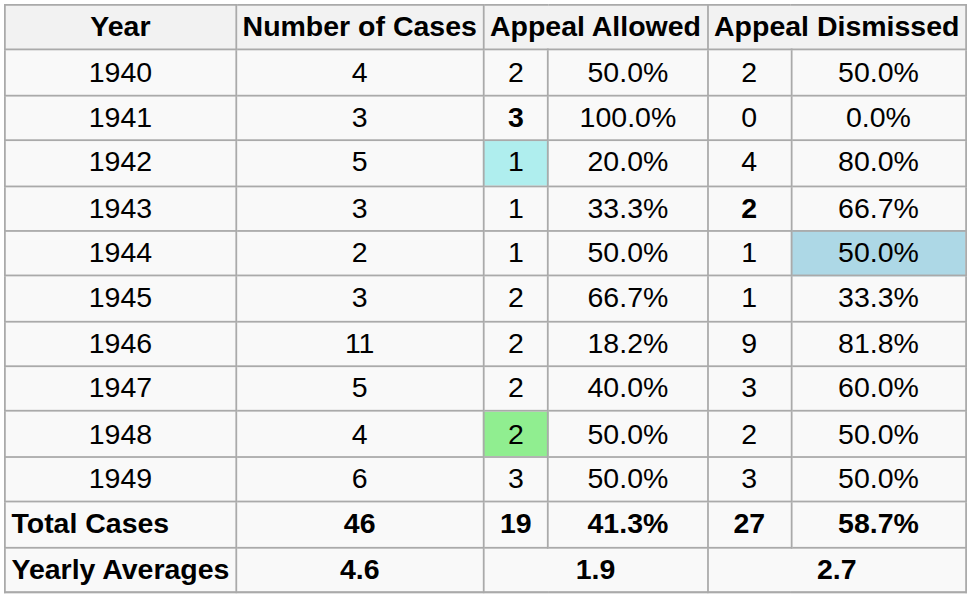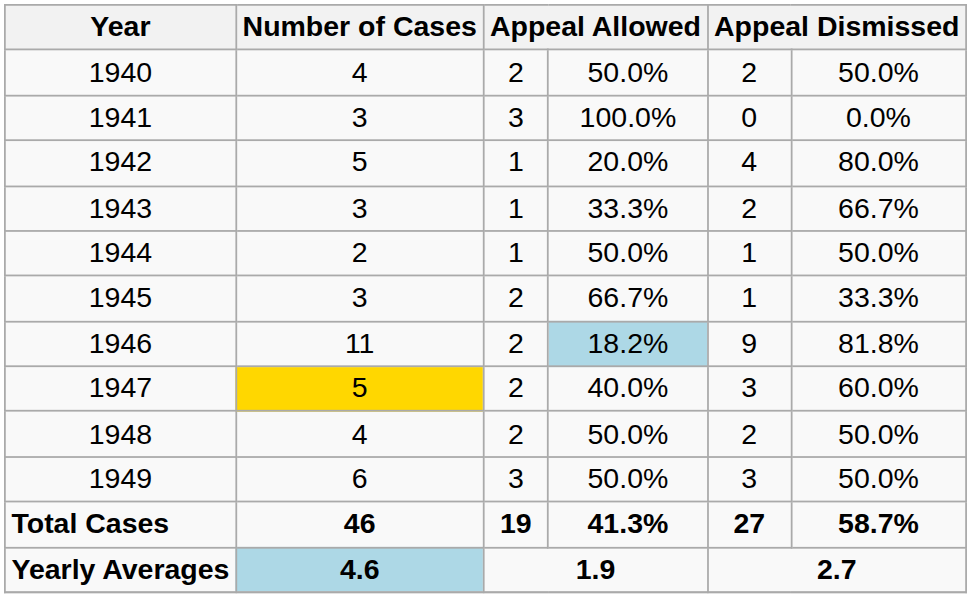(516, 117) bold -> (516, 117) normal
(516, 162) paleturquoise background -> (516, 162) no background
(749, 207) bold -> (749, 207) normal
(878, 252) lightblue background -> (878, 252) no background
(628, 343) no background -> (628, 343) lightblue background
(360, 388) no background -> (360, 388) gold background
(516, 433) lightgreen background -> (516, 433) no background
(360, 569) no background -> (360, 569) lightblue background
